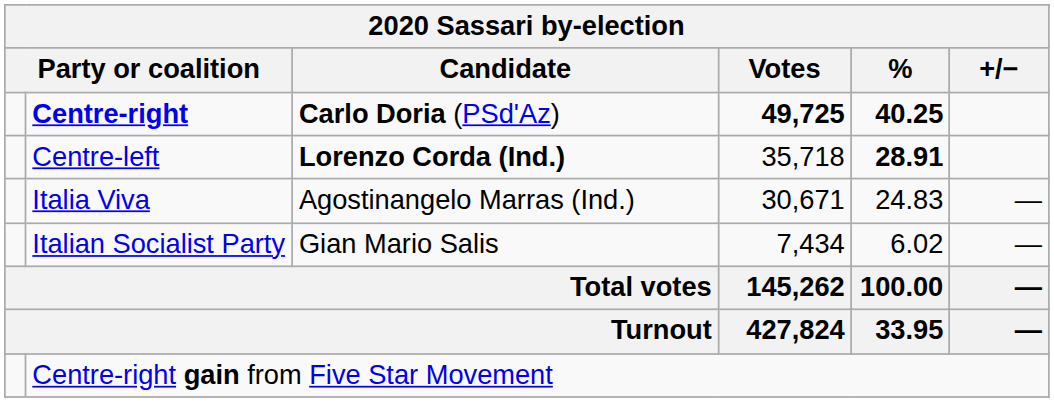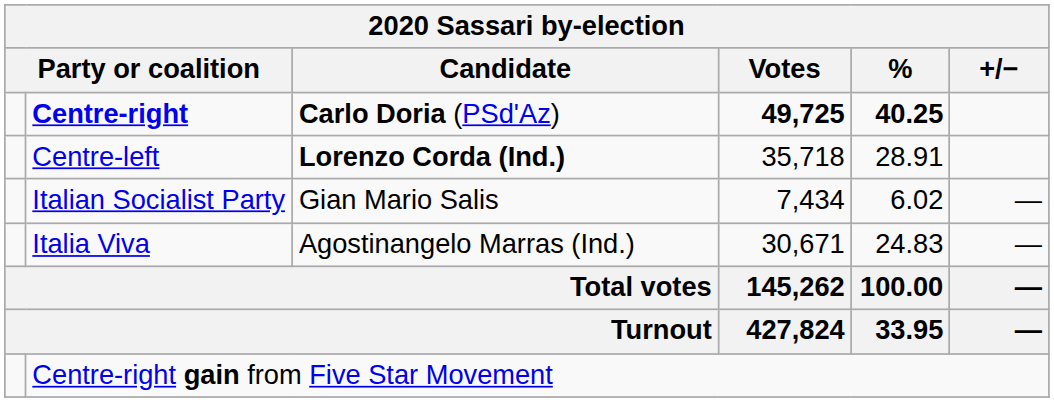(909, 156) bold -> (909, 156) normal
rows swapped: (91, 200) <-> (159, 243)
